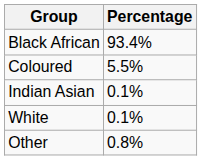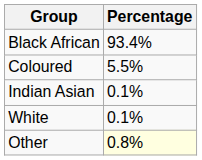(125, 142) no background -> (125, 142) lightyellow background
